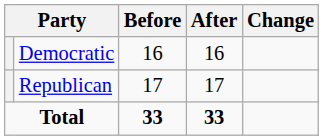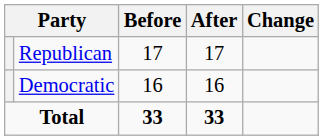rows swapped: (65, 85) <-> (67, 53)
